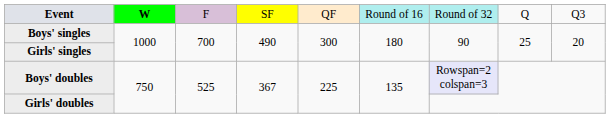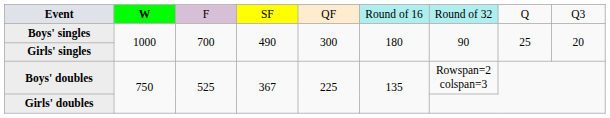(463, 78) lavender background -> (463, 78) no background
